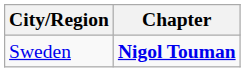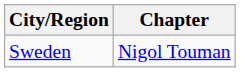(177, 50) bold -> (174, 50) normal
